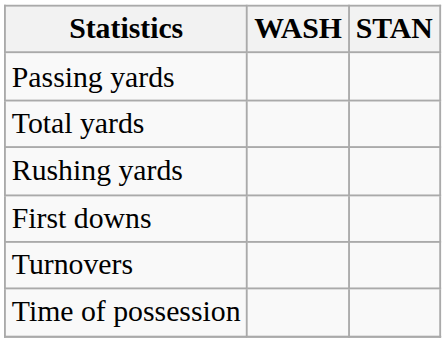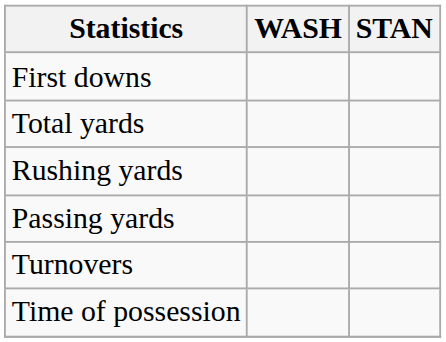rows swapped: (82, 217) <-> (93, 76)
